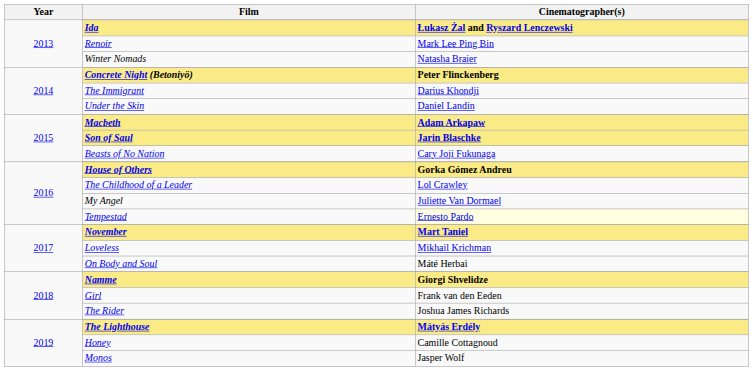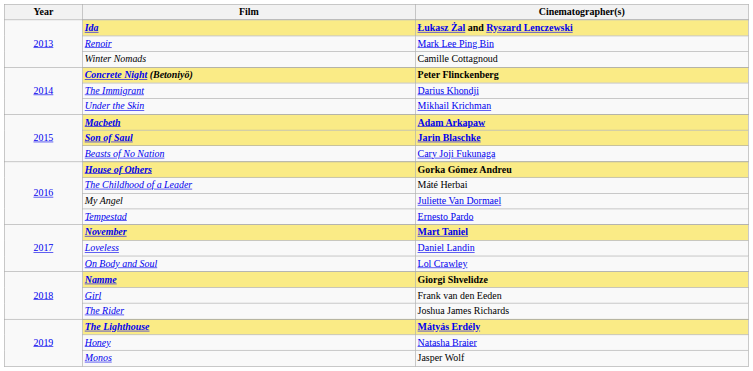(447, 59) Natasha Braier -> (458, 59) Camille Cottagnoud
(446, 106) Daniel Landin -> (454, 106) Mikhail Krichman
(443, 185) Lol Crawley -> (443, 185) Máté Herbai
(446, 216) lightyellow background -> (446, 216) no background
(454, 248) Mikhail Krichman -> (446, 248) Daniel Landin
(443, 264) Máté Herbai -> (443, 264) Lol Crawley
(458, 342) Camille Cottagnoud -> (447, 342) Natasha Braier
